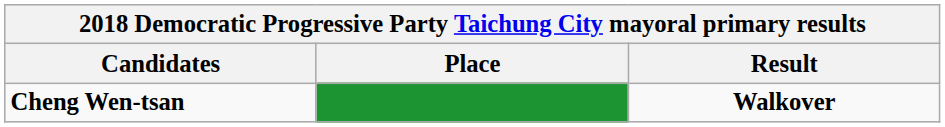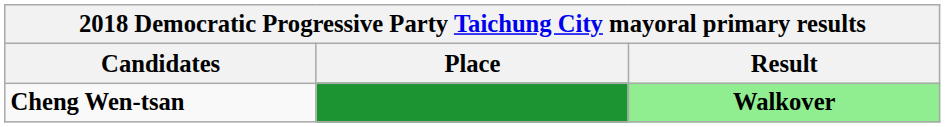(784, 102) no background -> (784, 102) lightgreen background
